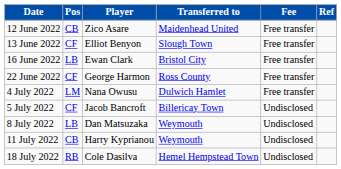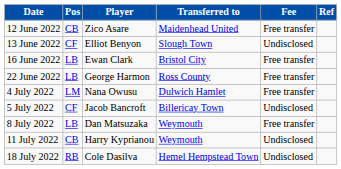(289, 44) Free transfer -> (288, 44) Undisclosed
(71, 76) CF -> (71, 76) LB
(288, 124) Undisclosed -> (289, 124) Free transfer
